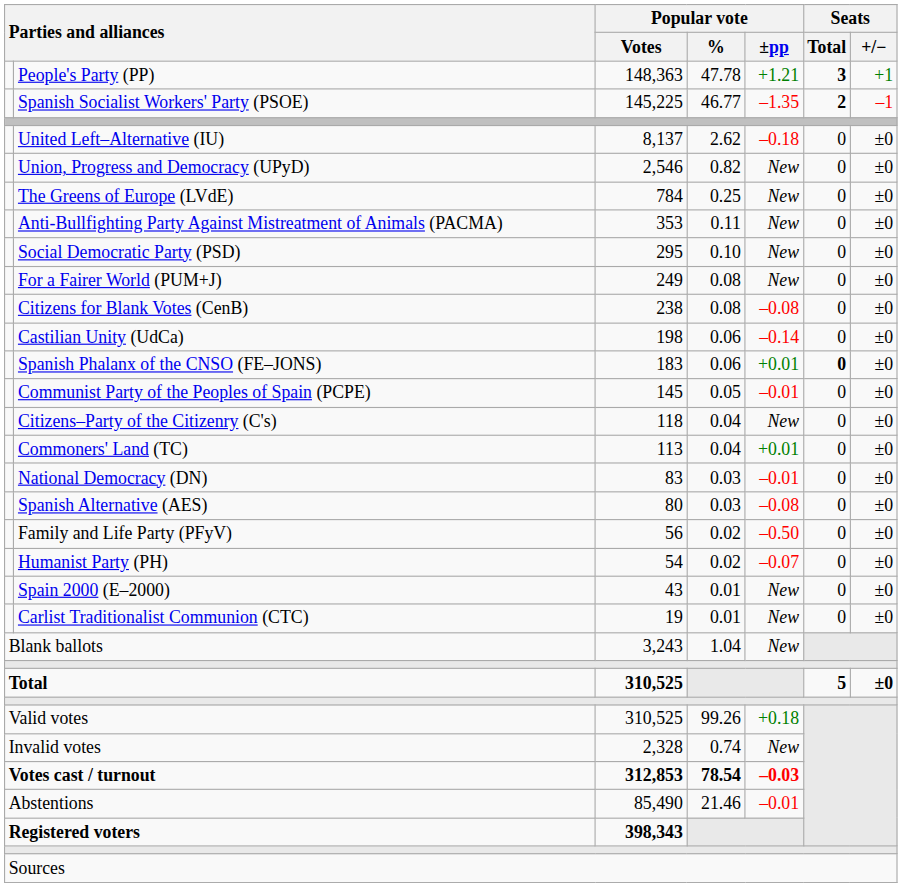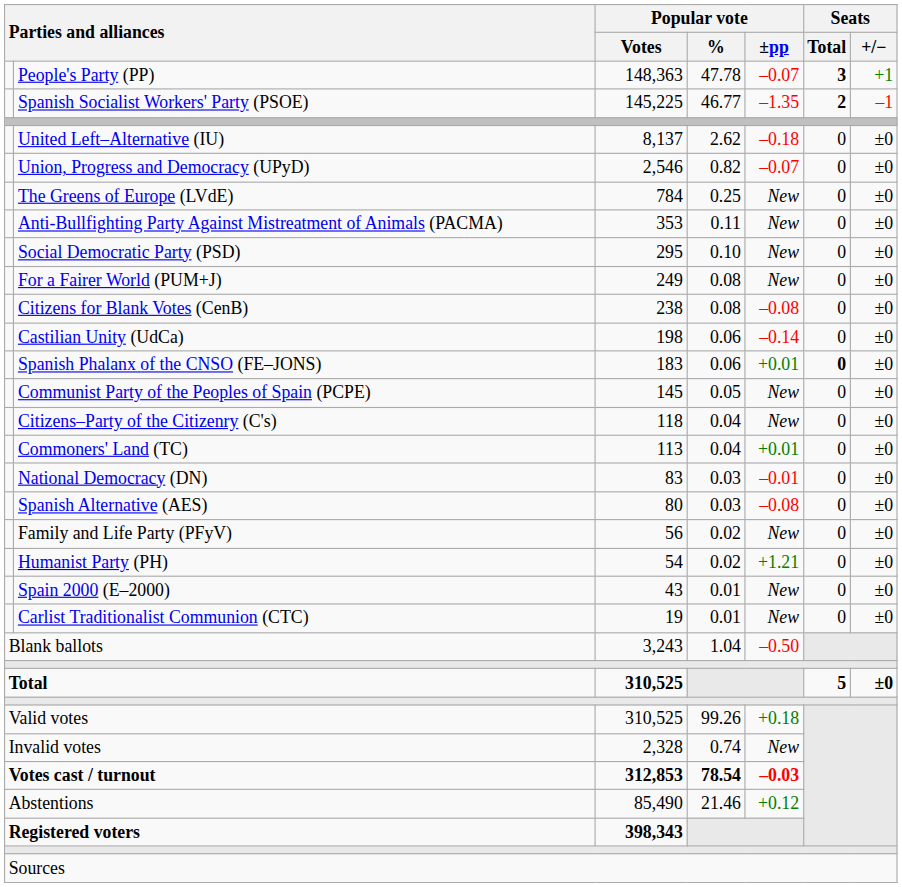(779, 74) +1.21 -> (779, 74) –0.07
(783, 167) New -> (779, 167) –0.07
(779, 392) –0.01 -> (783, 392) New
(779, 533) –0.50 -> (783, 533) New
(779, 561) –0.07 -> (779, 561) +1.21
(783, 646) New -> (779, 646) –0.50
(779, 803) –0.01 -> (779, 803) +0.12
